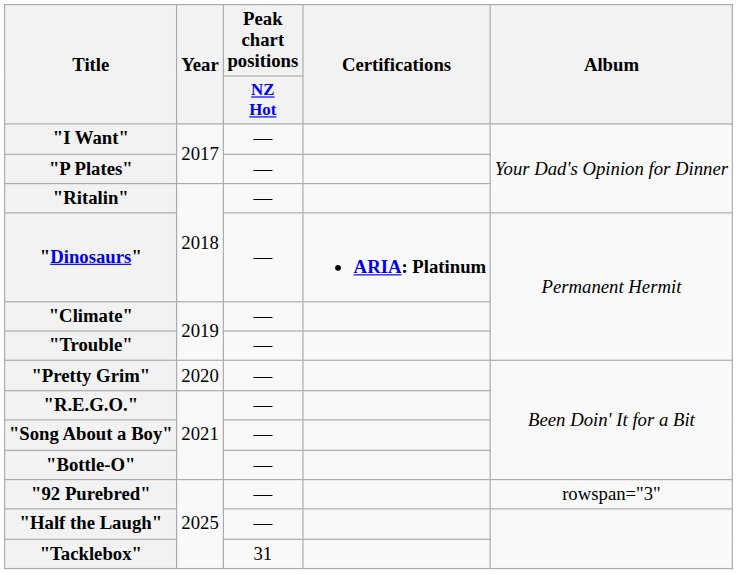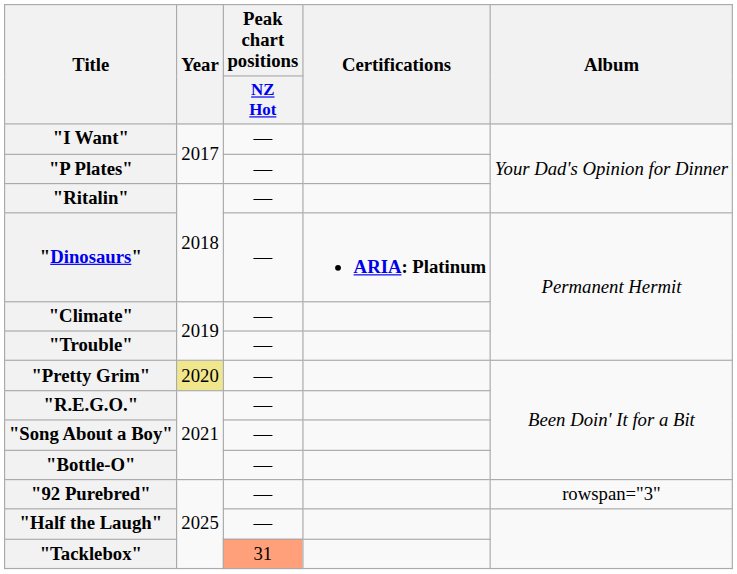(200, 375) no background -> (200, 375) khaki background
(263, 553) no background -> (263, 553) lightsalmon background
